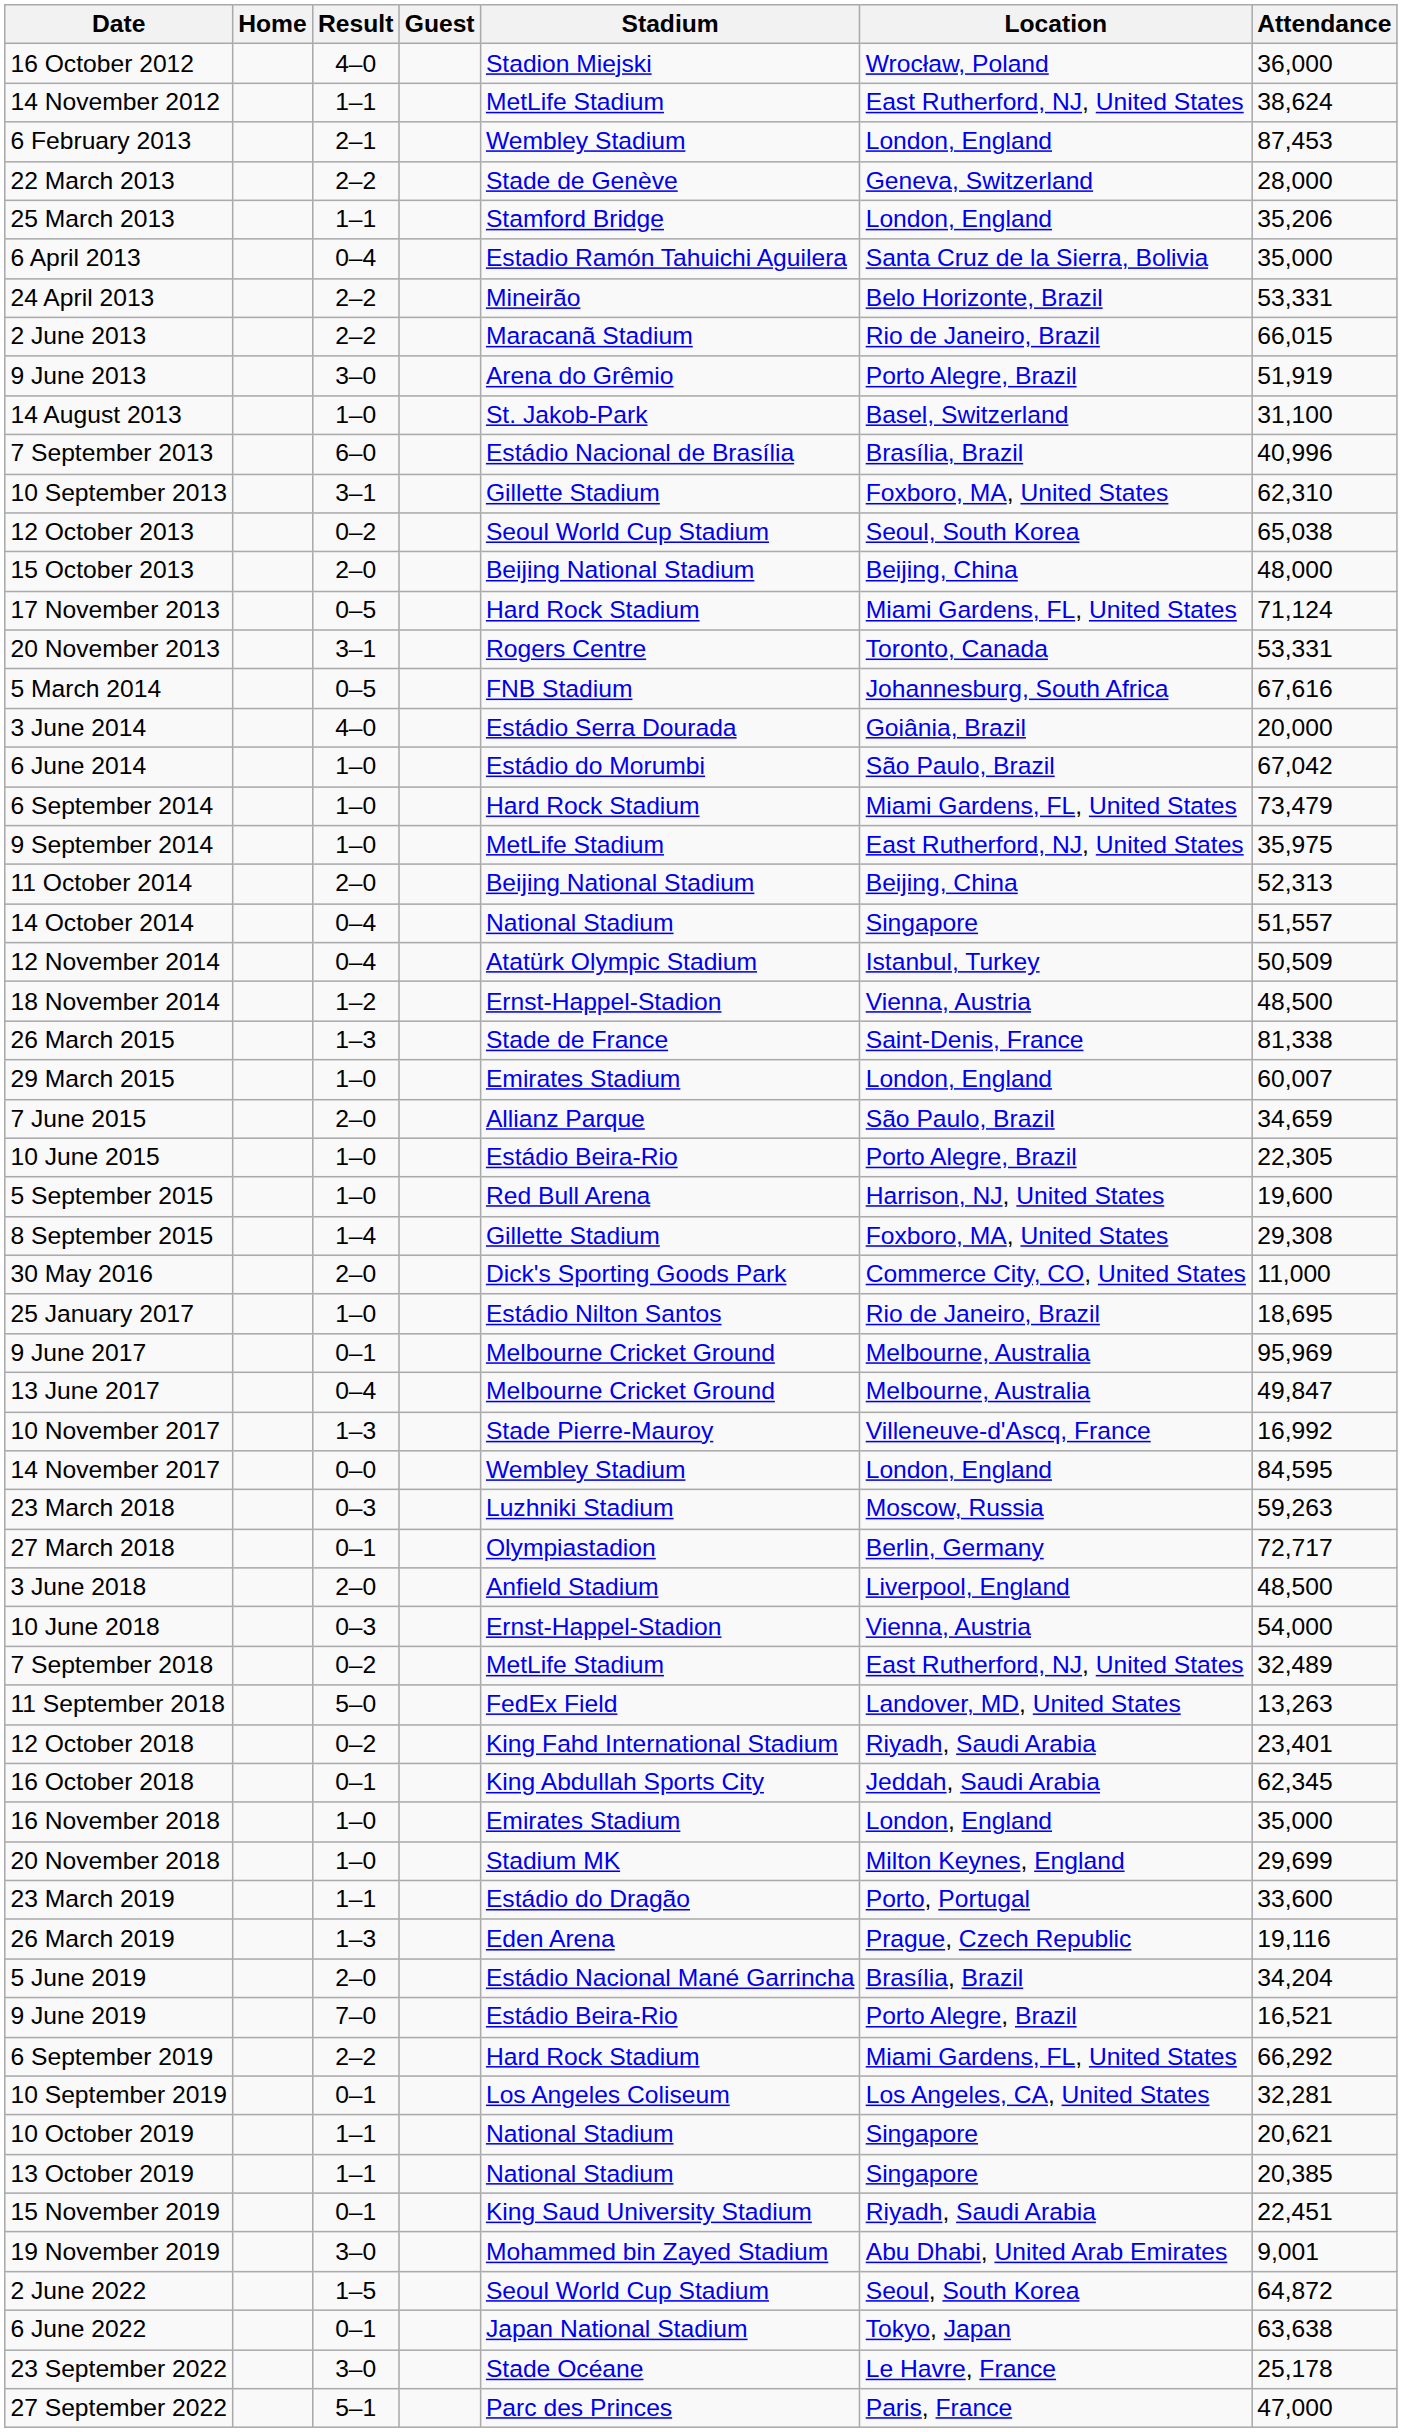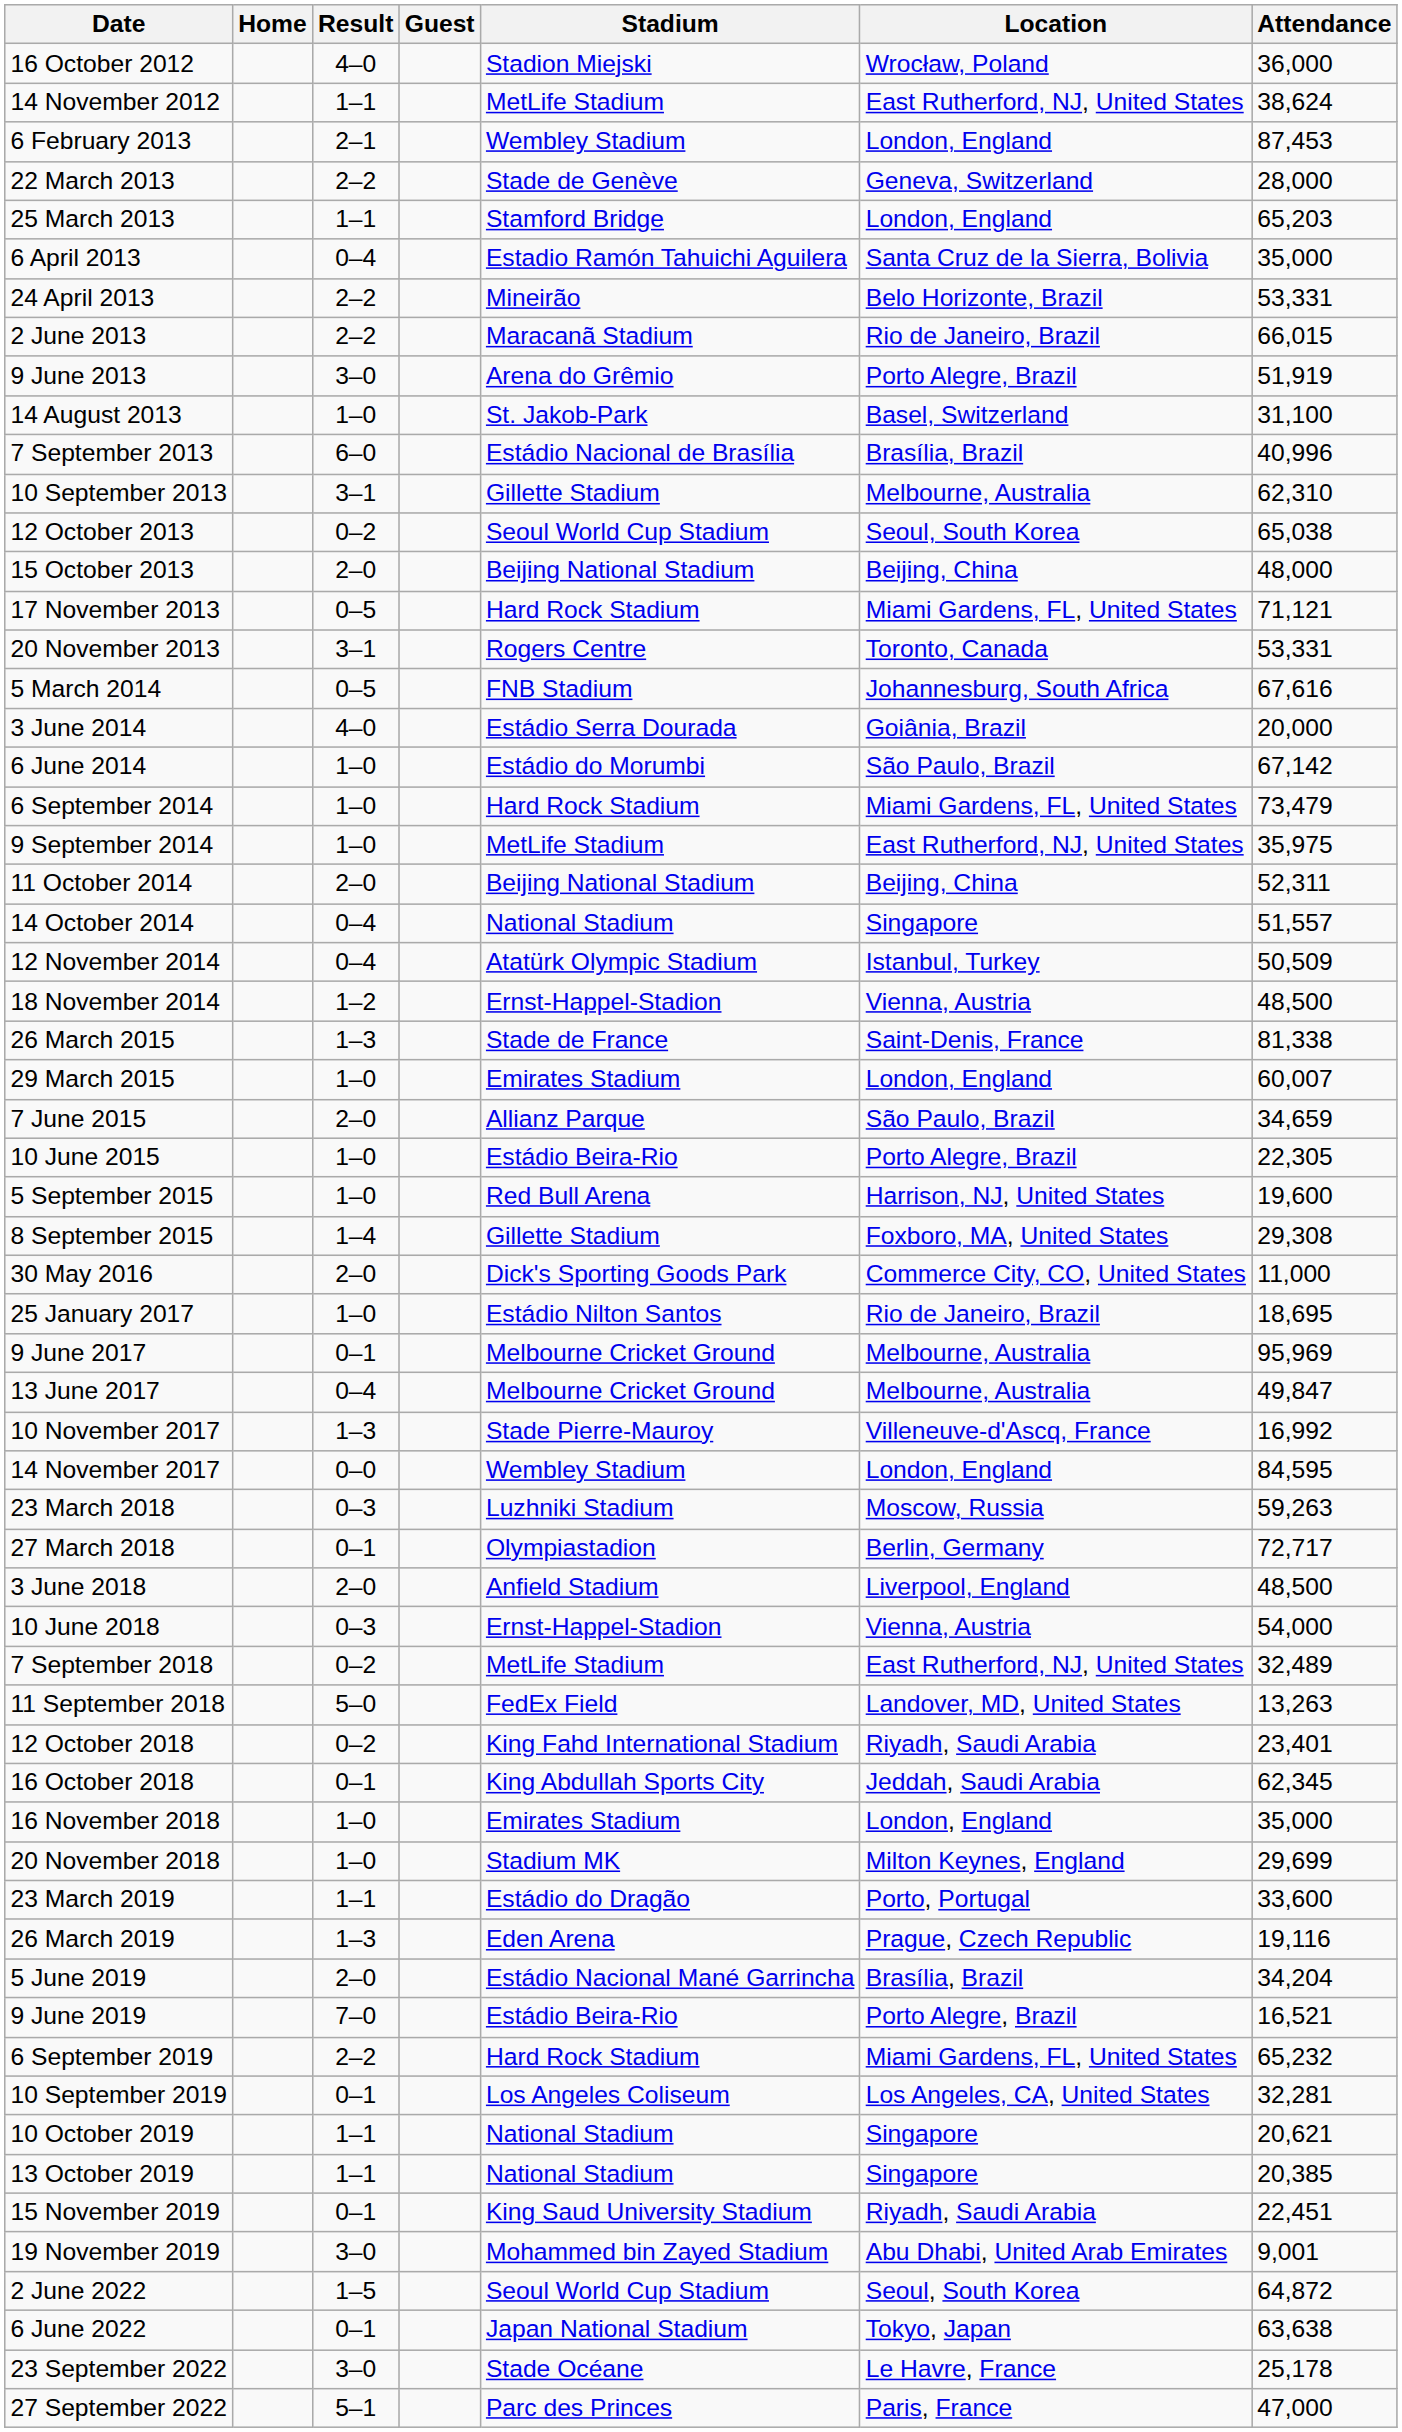(1295, 219) 35,206 -> (1295, 219) 65,203
(1017, 492) Foxboro, MA, United States -> (978, 492) Melbourne, Australia
(1295, 610) 71,124 -> (1295, 610) 71,121
(1295, 766) 67,042 -> (1295, 766) 67,142
(1295, 883) 52,313 -> (1294, 883) 52,311
(1295, 2056) 66,292 -> (1295, 2056) 65,232
